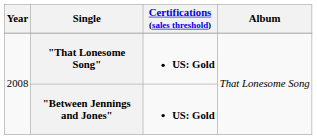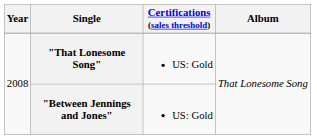(180, 65) bold -> (179, 65) normal
(180, 115) bold -> (179, 115) normal
